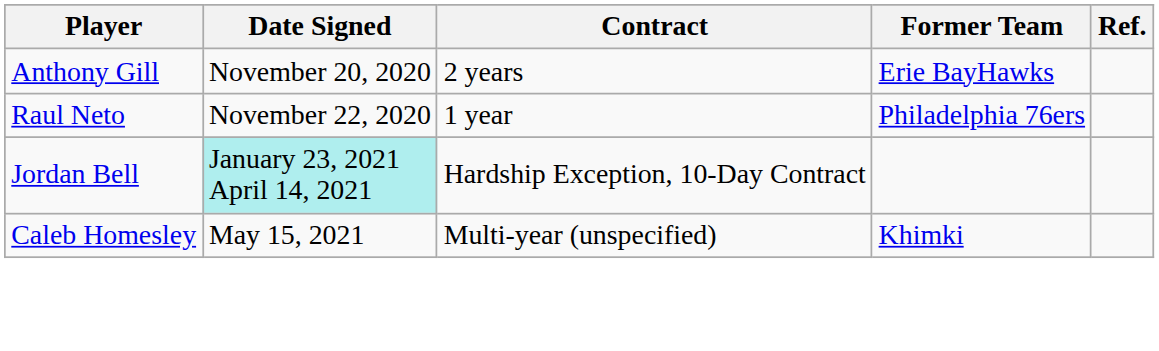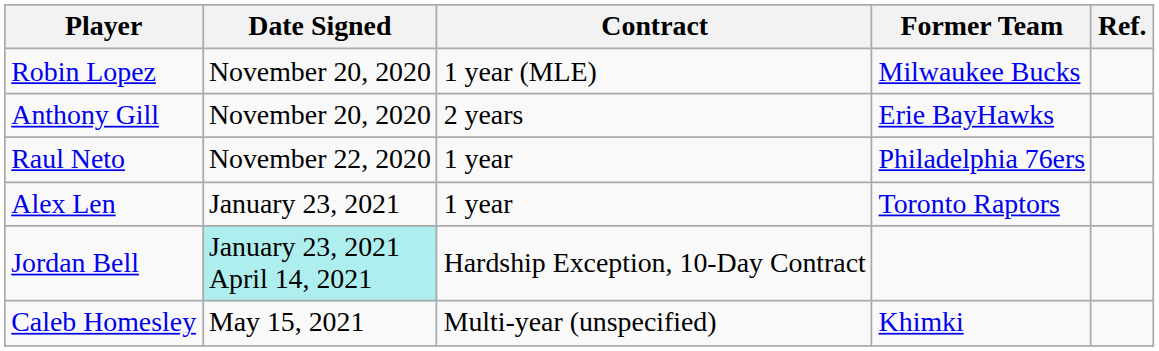+ row: (84, 70)
+ row: (63, 203)
